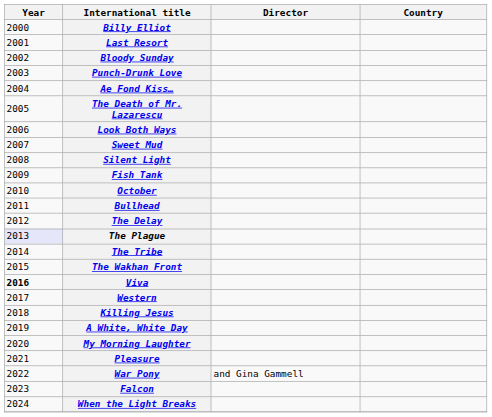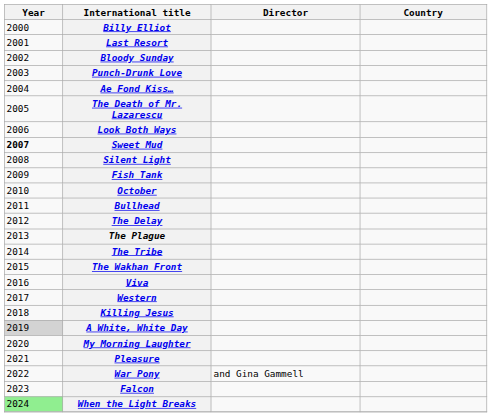(18, 145) normal -> (18, 145) bold
(18, 236) lavender background -> (18, 236) no background
(18, 282) bold -> (18, 282) normal
(18, 328) no background -> (18, 328) lightgrey background
(18, 404) no background -> (18, 404) lightgreen background
